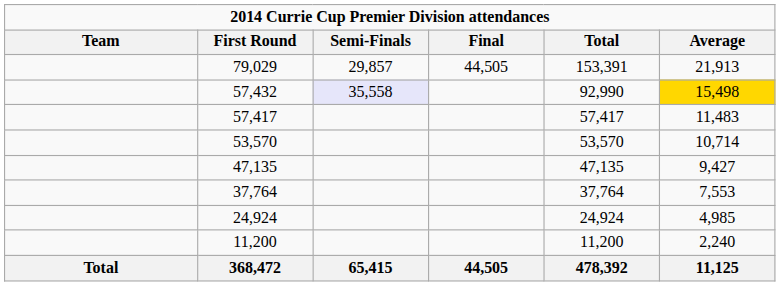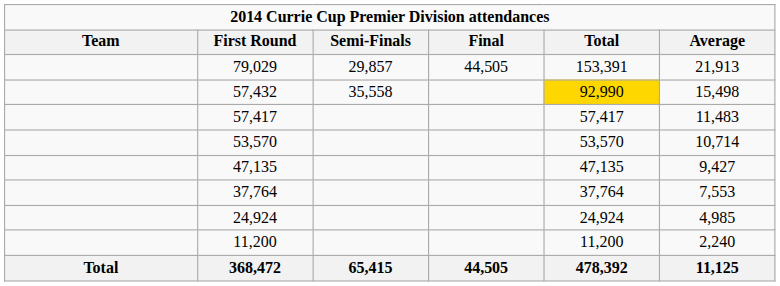(371, 92) lavender background -> (371, 92) no background
(602, 92) no background -> (602, 92) gold background
(717, 92) gold background -> (717, 92) no background
